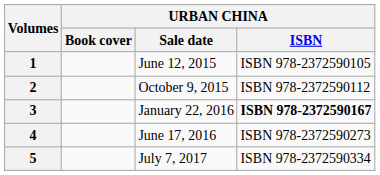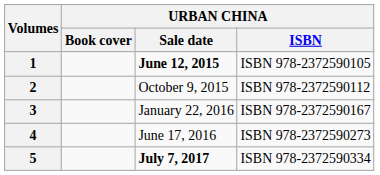(177, 63) normal -> (179, 63) bold
(306, 111) bold -> (306, 111) normal
(173, 158) normal -> (174, 158) bold
